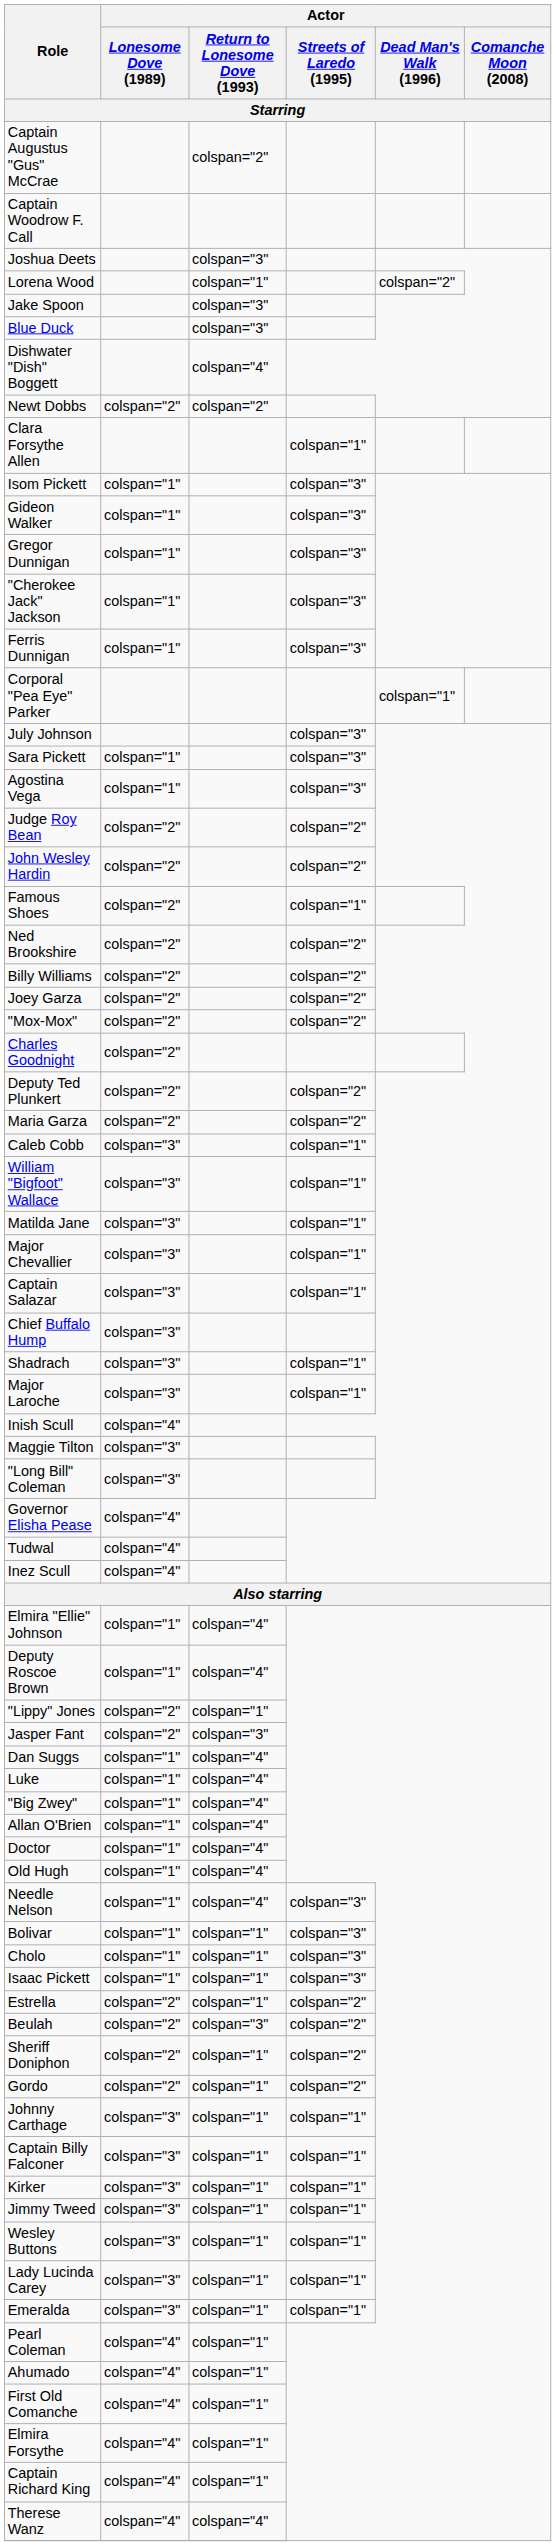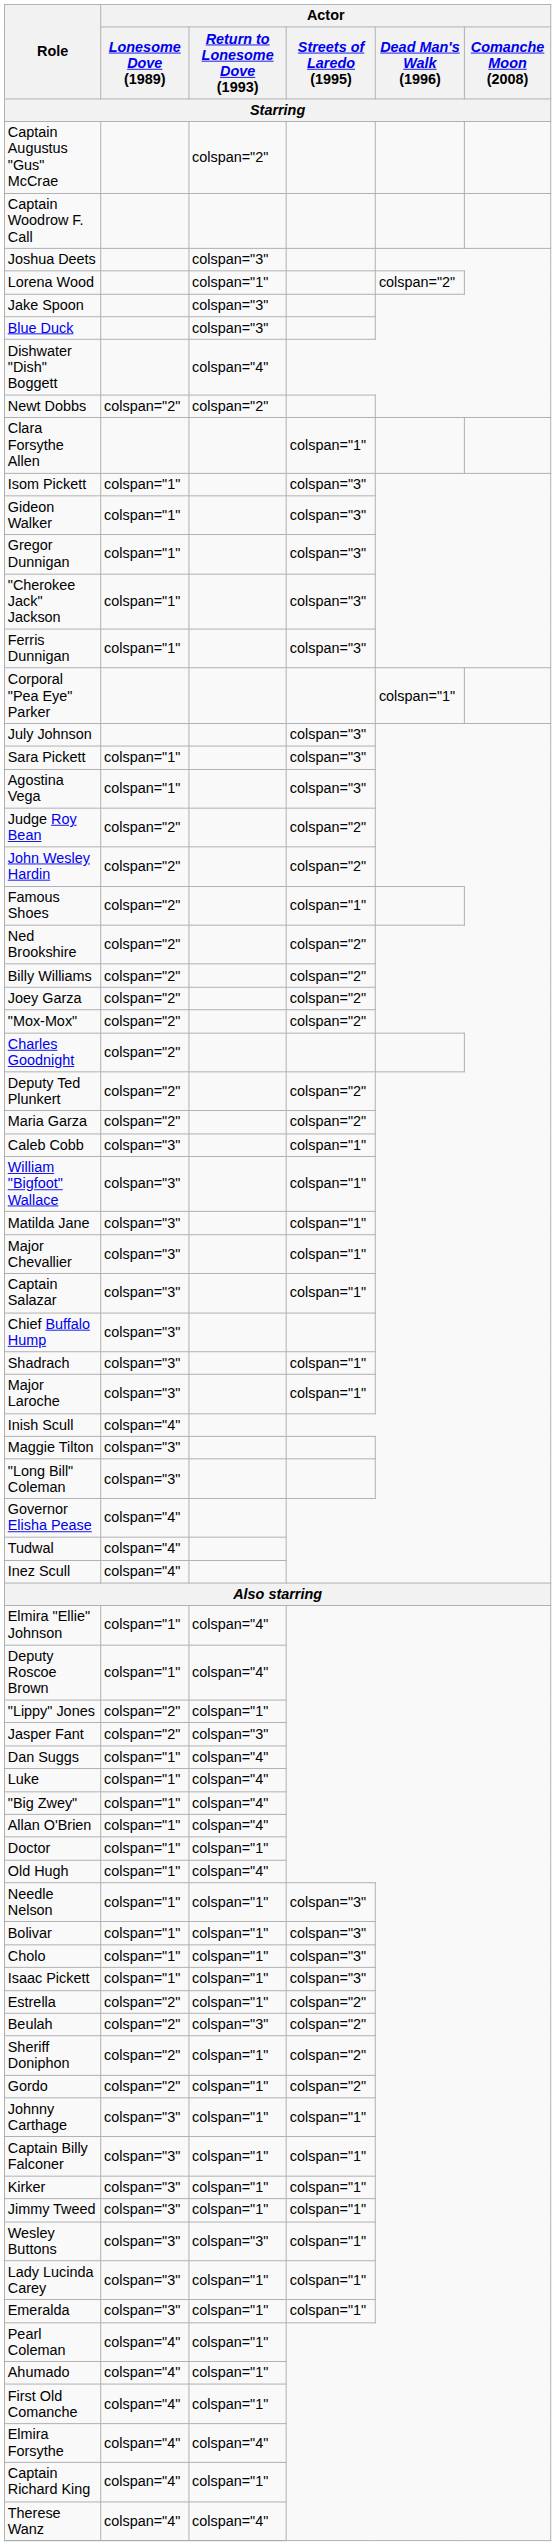(230, 1848) colspan="4" -> (230, 1848) colspan="1"
(230, 1902) colspan="4" -> (230, 1902) colspan="1"
(230, 2241) colspan="1" -> (230, 2241) colspan="3"
(230, 2442) colspan="1" -> (230, 2442) colspan="4"
